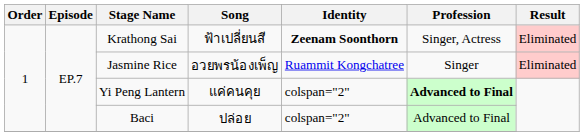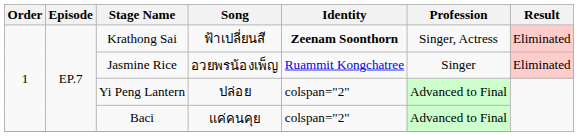(235, 92) แค่คนคุย -> (235, 92) ปล่อย
(461, 91) bold -> (458, 91) normal
(235, 118) ปล่อย -> (235, 118) แค่คนคุย
